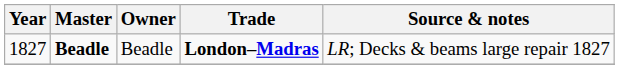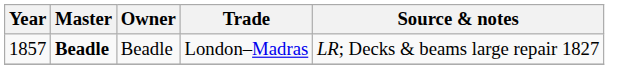(28, 49) 1827 -> (28, 49) 1857
(252, 49) bold -> (246, 49) normal
